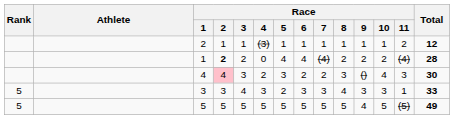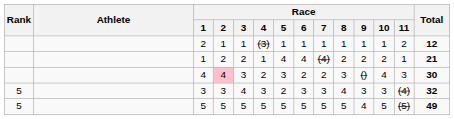(223, 59) bold -> (223, 59) normal
(264, 59) 0 -> (264, 59) 1
(404, 59) (4) -> (404, 59) 1
(432, 59) 28 -> (432, 59) 21
(404, 91) 1 -> (404, 91) (4)
(432, 91) 33 -> (432, 91) 32
